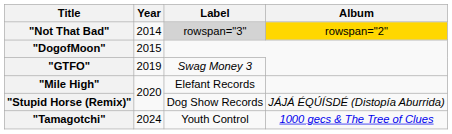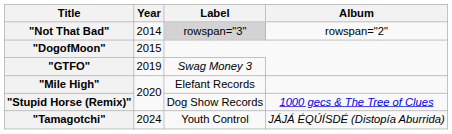(356, 31) gold background -> (356, 31) no background
(357, 102) JÁJÁ ÉQÚÍSDÉ (Distopía Aburrida) -> (356, 102) 1000 gecs & The Tree of Clues
(356, 119) 1000 gecs & The Tree of Clues -> (357, 119) JÁJÁ ÉQÚÍSDÉ (Distopía Aburrida)
